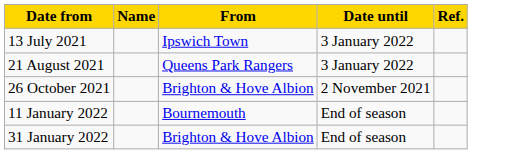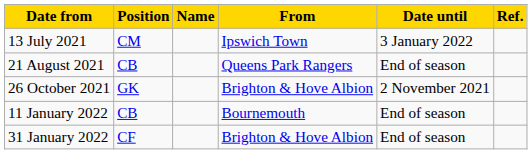+ column: (143, 16)
(367, 64) 3 January 2022 -> (423, 64) End of season
